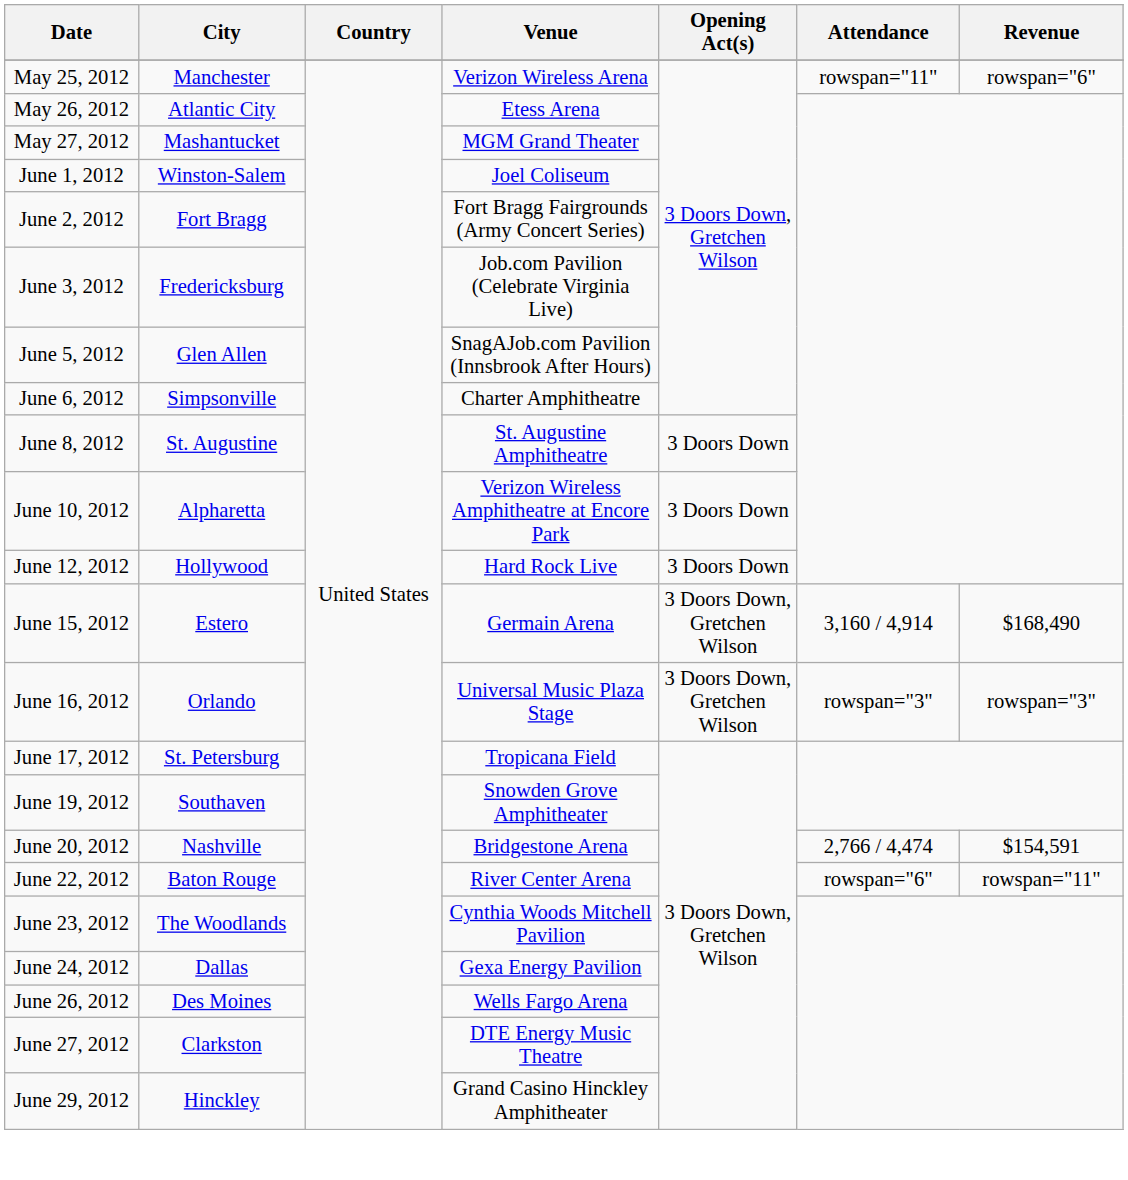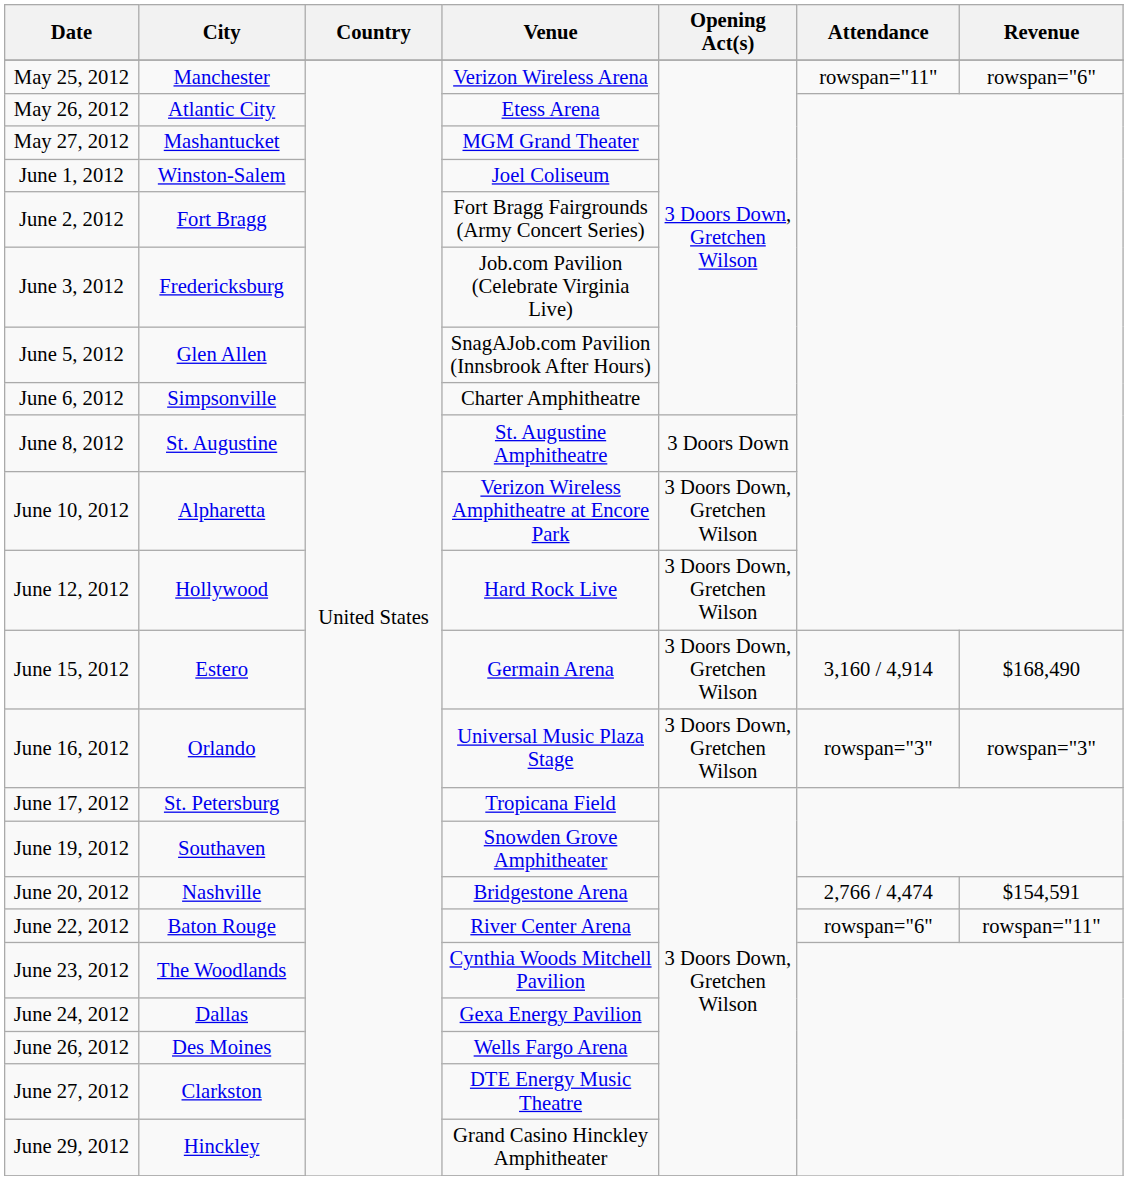(728, 510) 3 Doors Down -> (728, 510) 3 Doors Down, Gretchen Wilson
(728, 566) 3 Doors Down -> (728, 589) 3 Doors Down, Gretchen Wilson
